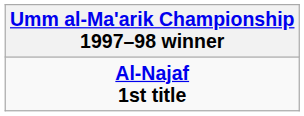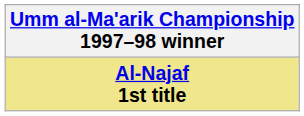(152, 83) no background -> (152, 83) khaki background
